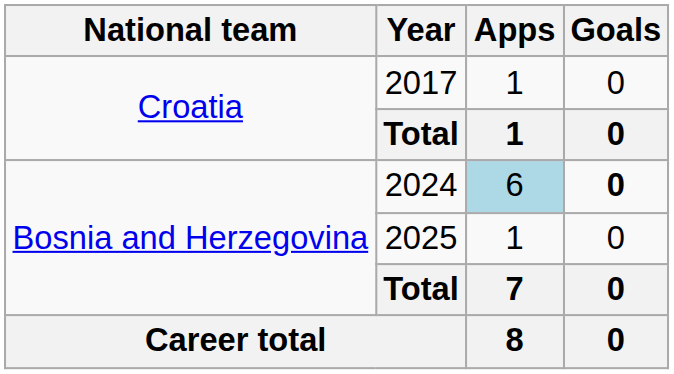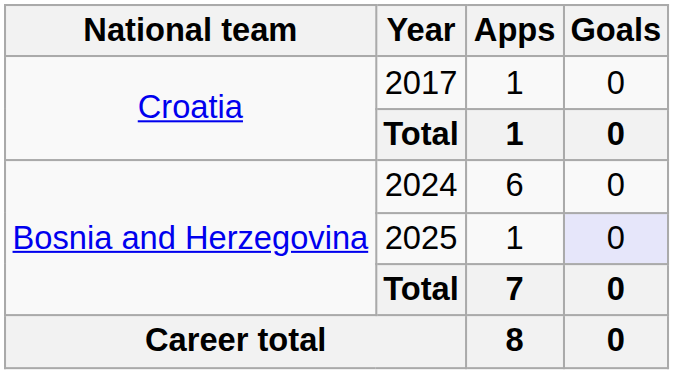(515, 185) lightblue background -> (515, 185) no background
(616, 185) bold -> (616, 185) normal
(616, 237) no background -> (616, 237) lavender background
